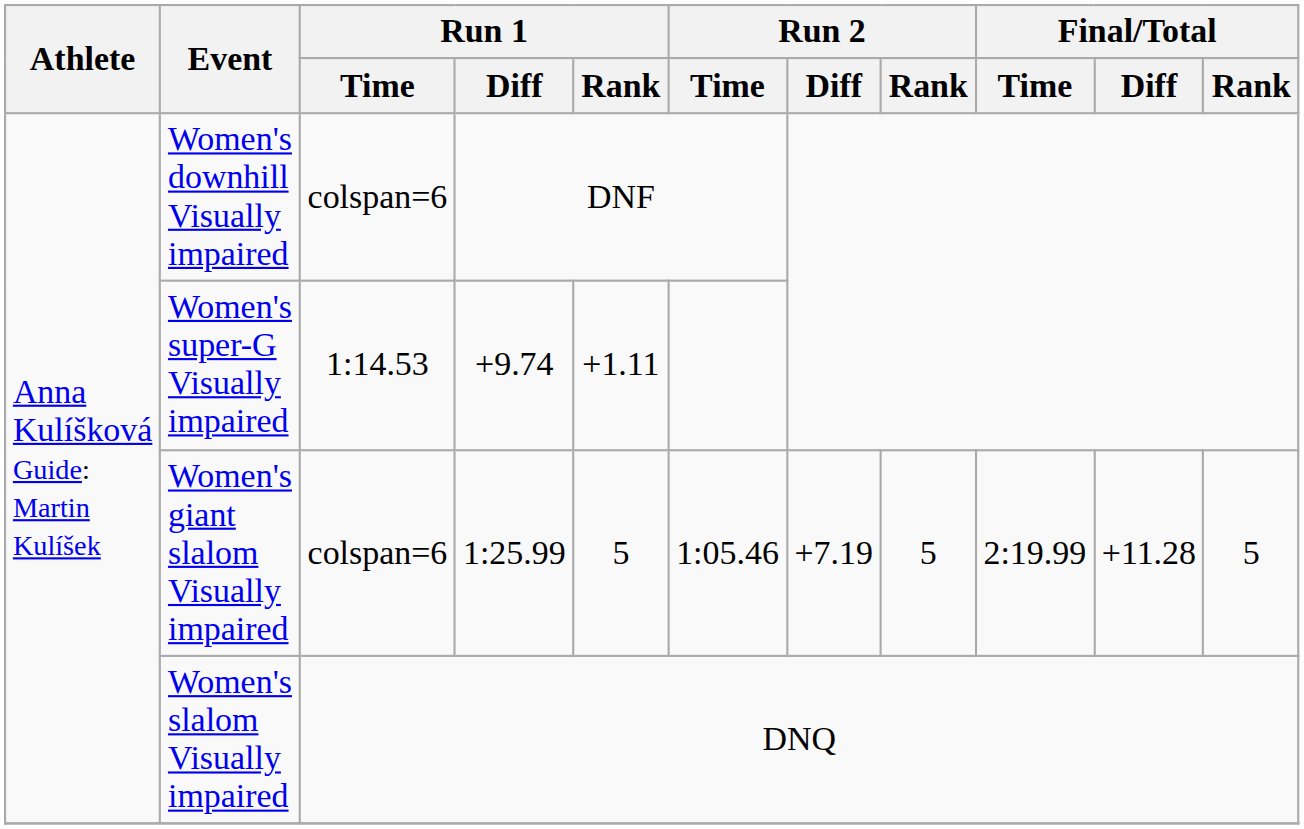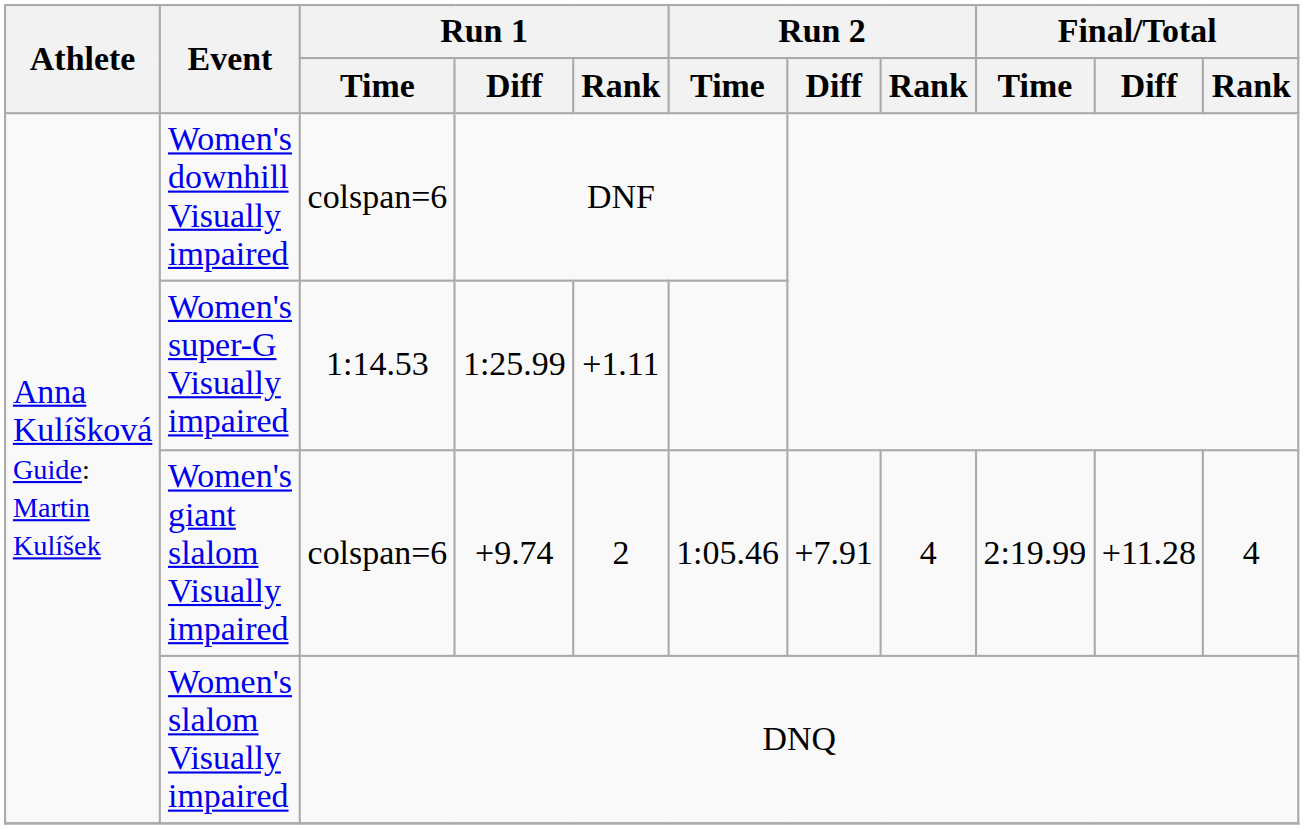(514, 364) +9.74 -> (514, 364) 1:25.99
(514, 551) 1:25.99 -> (514, 551) +9.74
(621, 551) 5 -> (621, 551) 2
(834, 551) +7.19 -> (834, 551) +7.91
(928, 551) 5 -> (928, 551) 4
(1251, 551) 5 -> (1251, 551) 4
